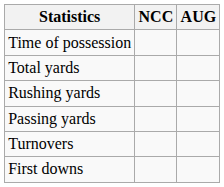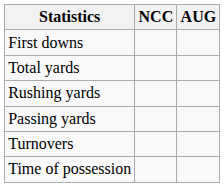rows swapped: (46, 169) <-> (70, 42)
